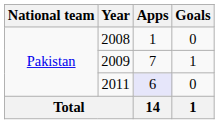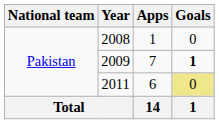(193, 61) normal -> (193, 61) bold
(153, 84) lavender background -> (153, 84) no background
(193, 84) no background -> (193, 84) khaki background
